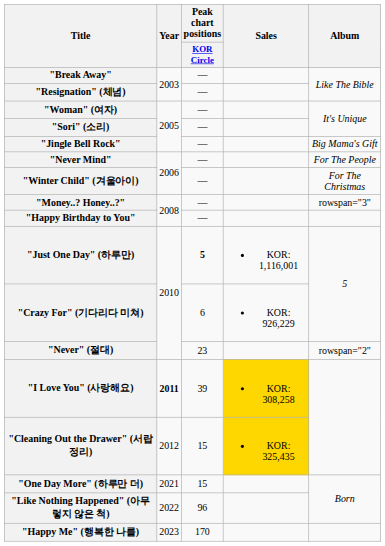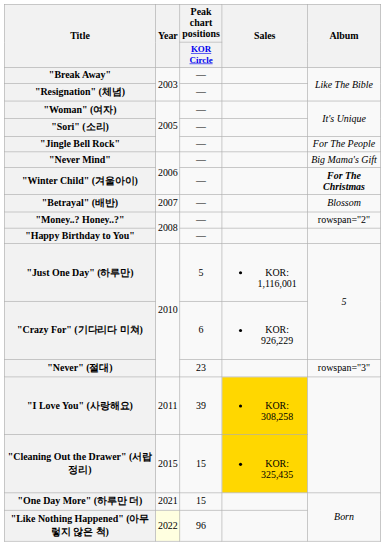(345, 144) Big Mama's Gift -> (344, 144) For The People
(345, 159) For The People -> (344, 159) Big Mama's Gift
(345, 181) normal -> (344, 181) bold
+ row: (80, 203)
(345, 202) rowspan="3" -> (344, 220) rowspan="2"
(202, 255) bold -> (201, 272) normal
(345, 350) rowspan="2" -> (344, 368) rowspan="3"
(169, 388) bold -> (168, 406) normal
(169, 446) 2012 -> (168, 463) 2015
(169, 508) no background -> (168, 525) lightyellow background
- row: (81, 532)
